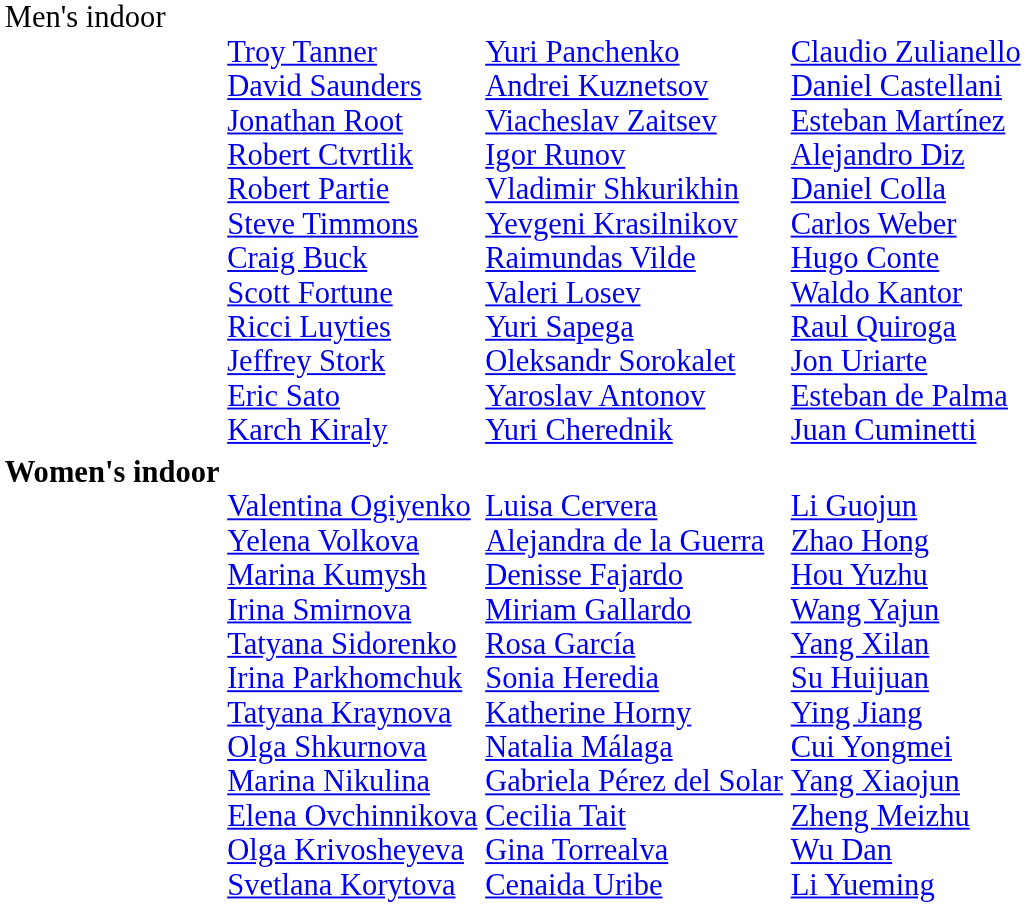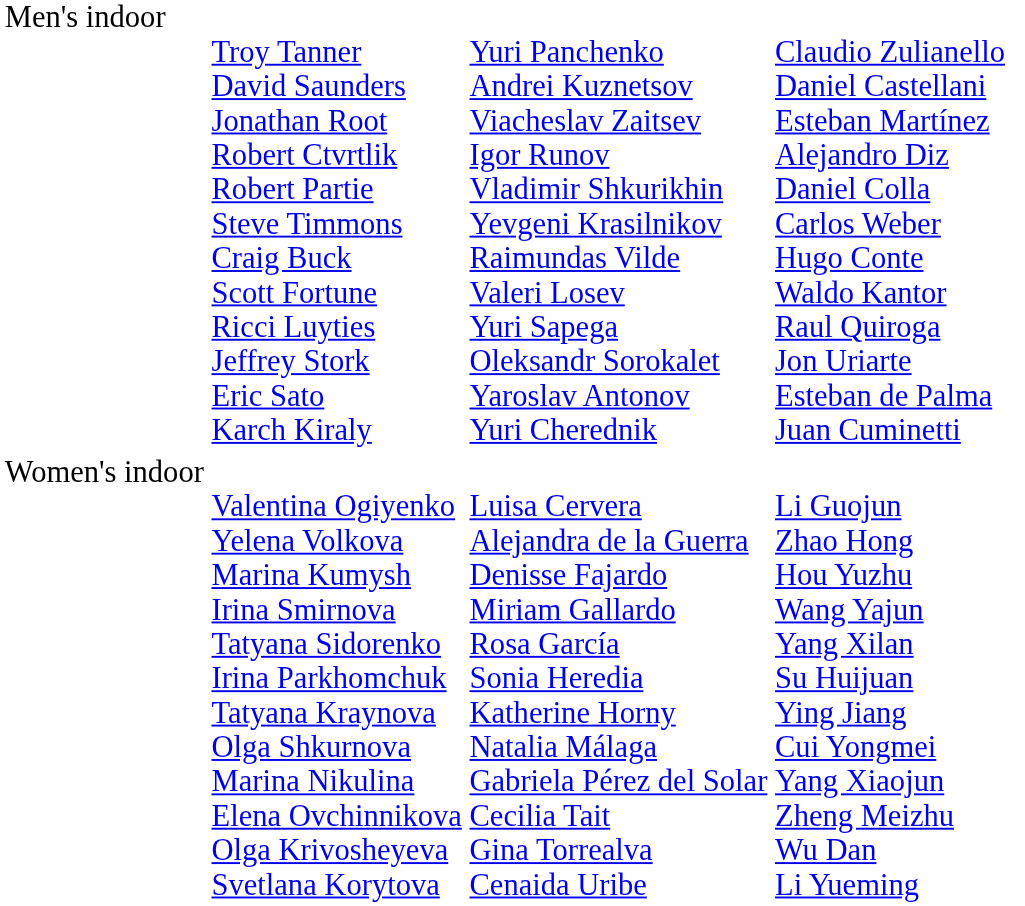(112, 472) bold -> (104, 472) normal
